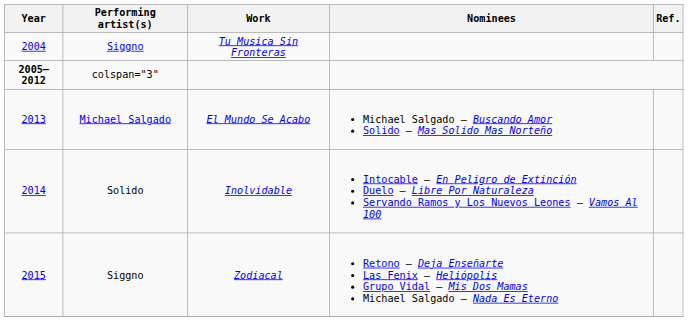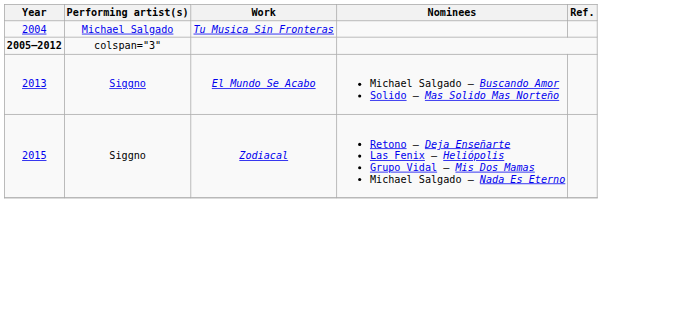(125, 47) Siggno -> (128, 29) Michael Salgado
(125, 119) Michael Salgado -> (128, 84) Siggno
- row: (34, 191)
